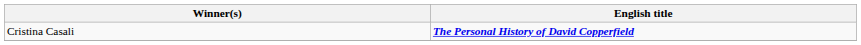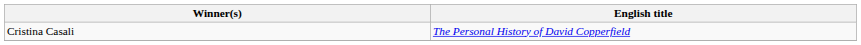(533, 31) bold -> (532, 31) normal
